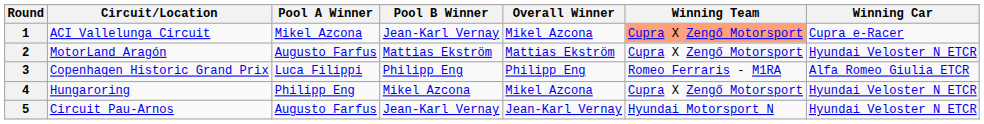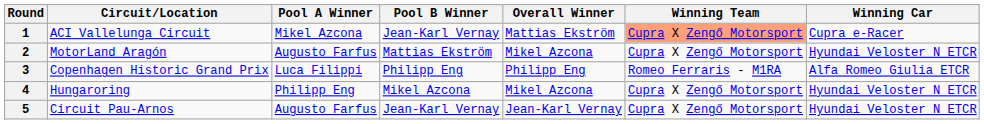(549, 33) Mikel Azcona -> (560, 33) Mattias Ekström
(560, 52) Mattias Ekström -> (549, 52) Mikel Azcona
(701, 110) Hyundai Motorsport N -> (715, 110) Cupra X Zengő Motorsport
